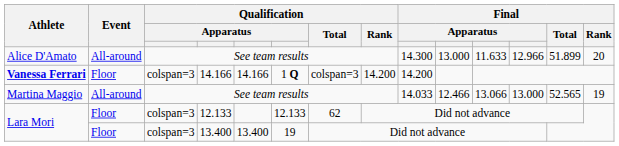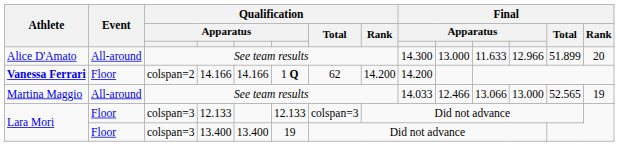(171, 75) colspan=3 -> (171, 75) colspan=2
(335, 75) colspan=3 -> (335, 75) 62
(335, 113) 62 -> (335, 113) colspan=3
